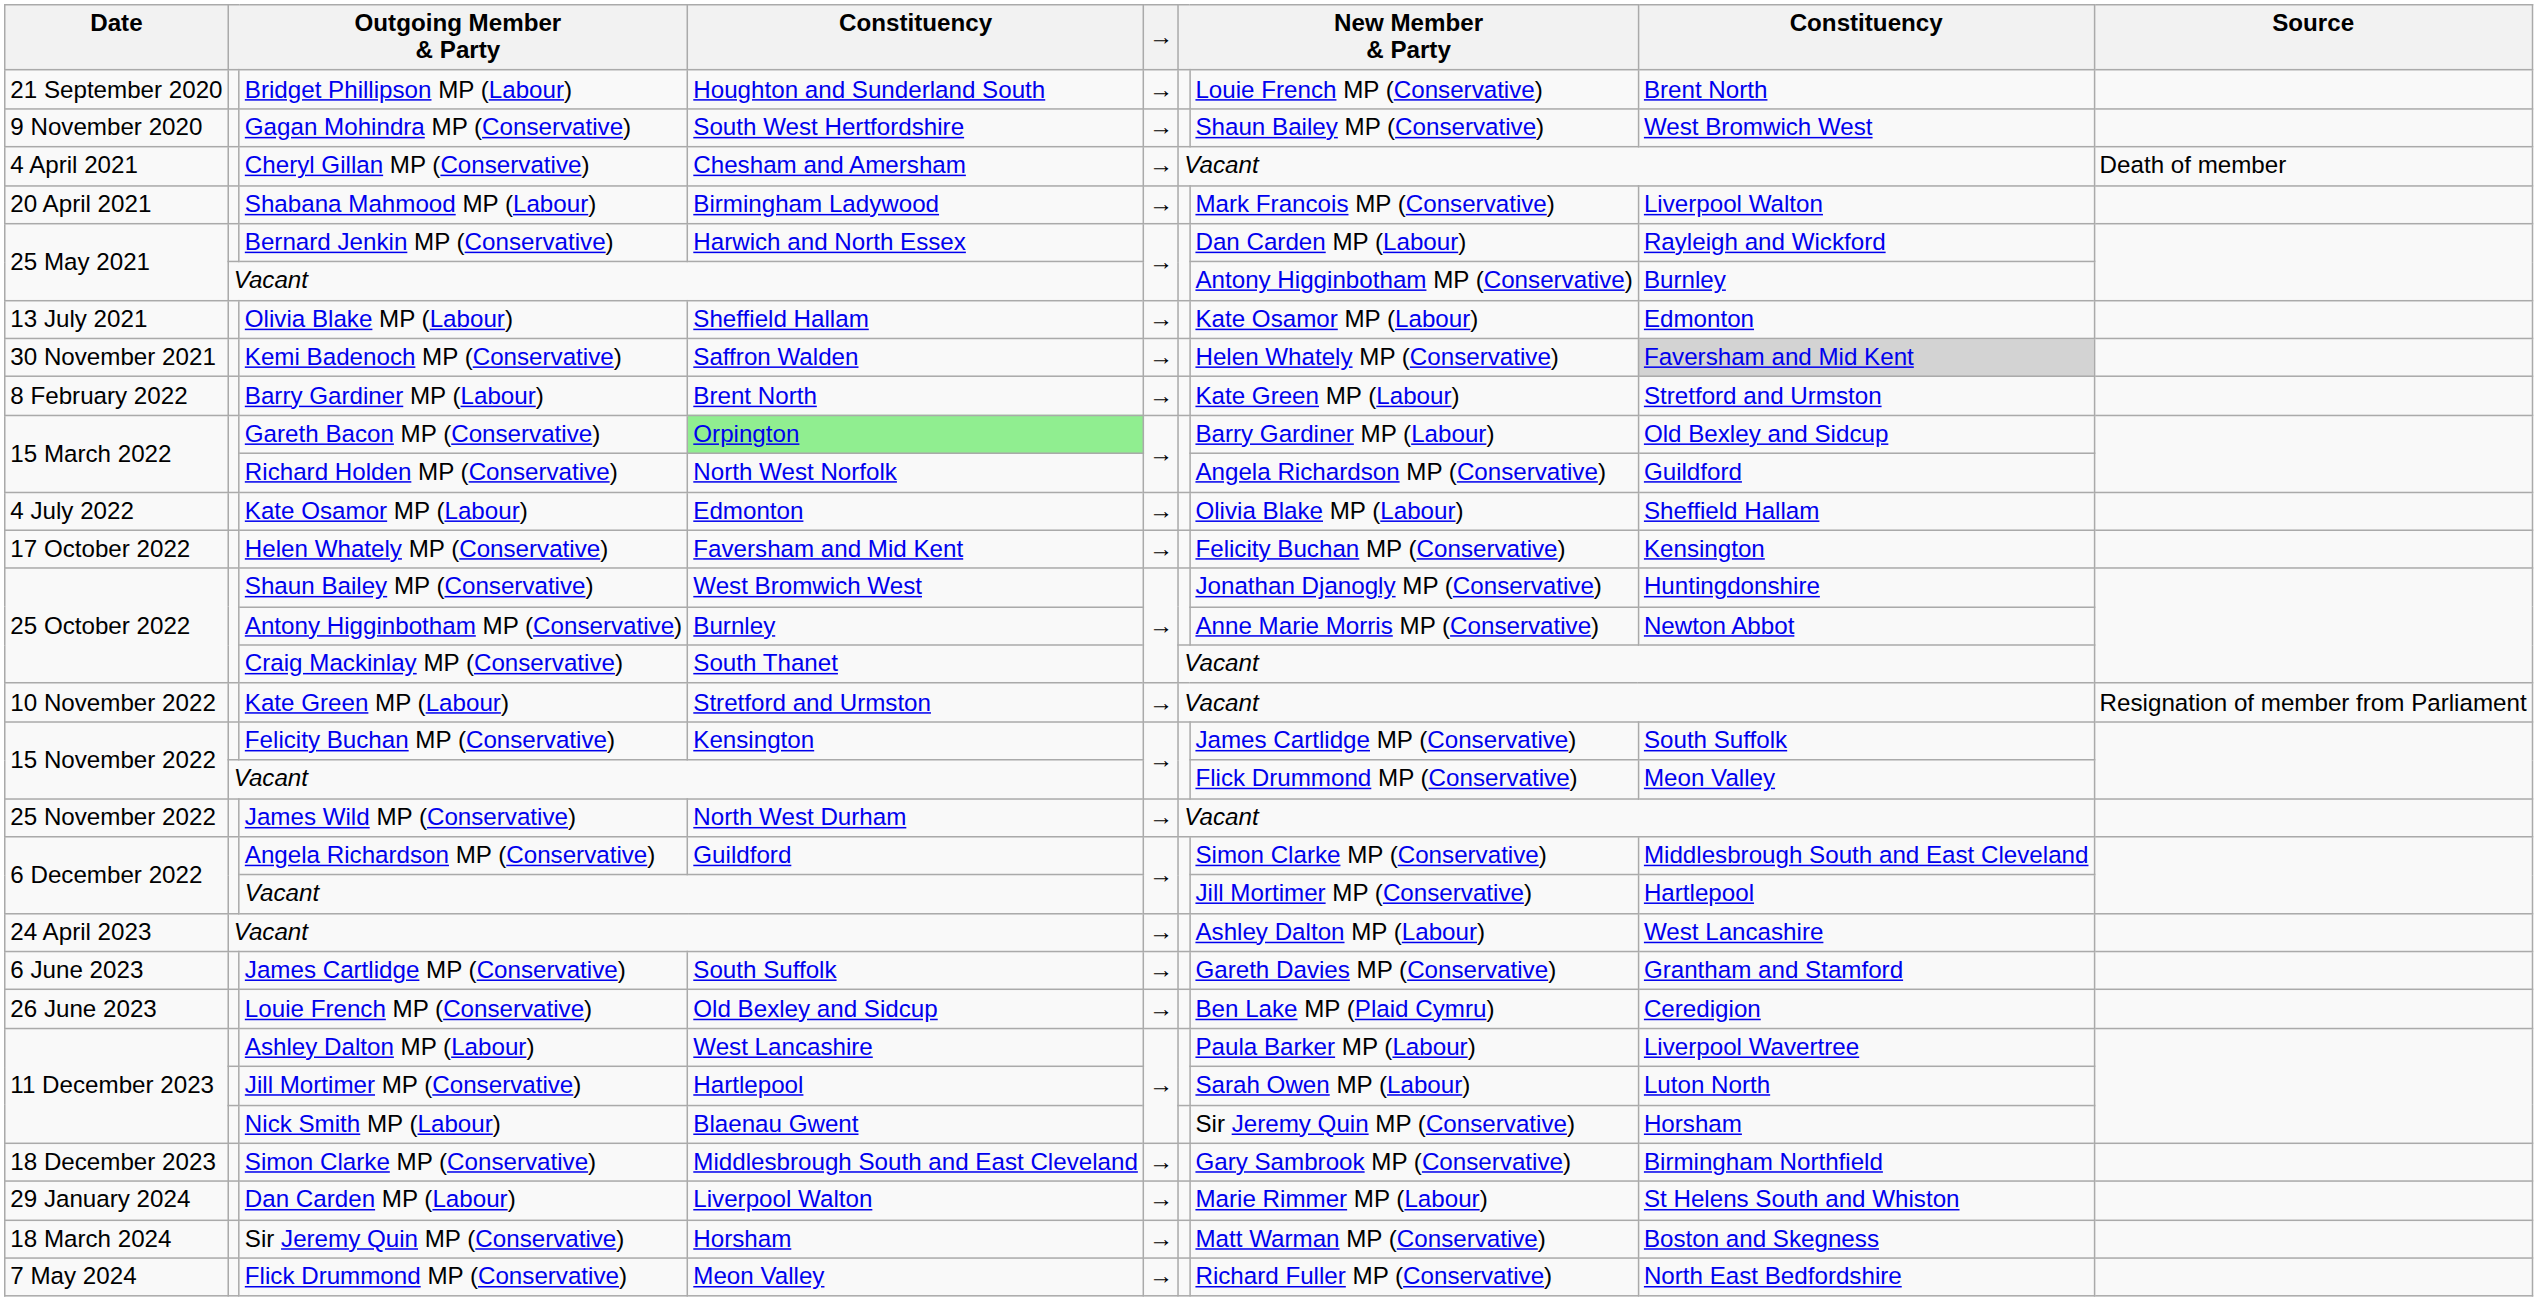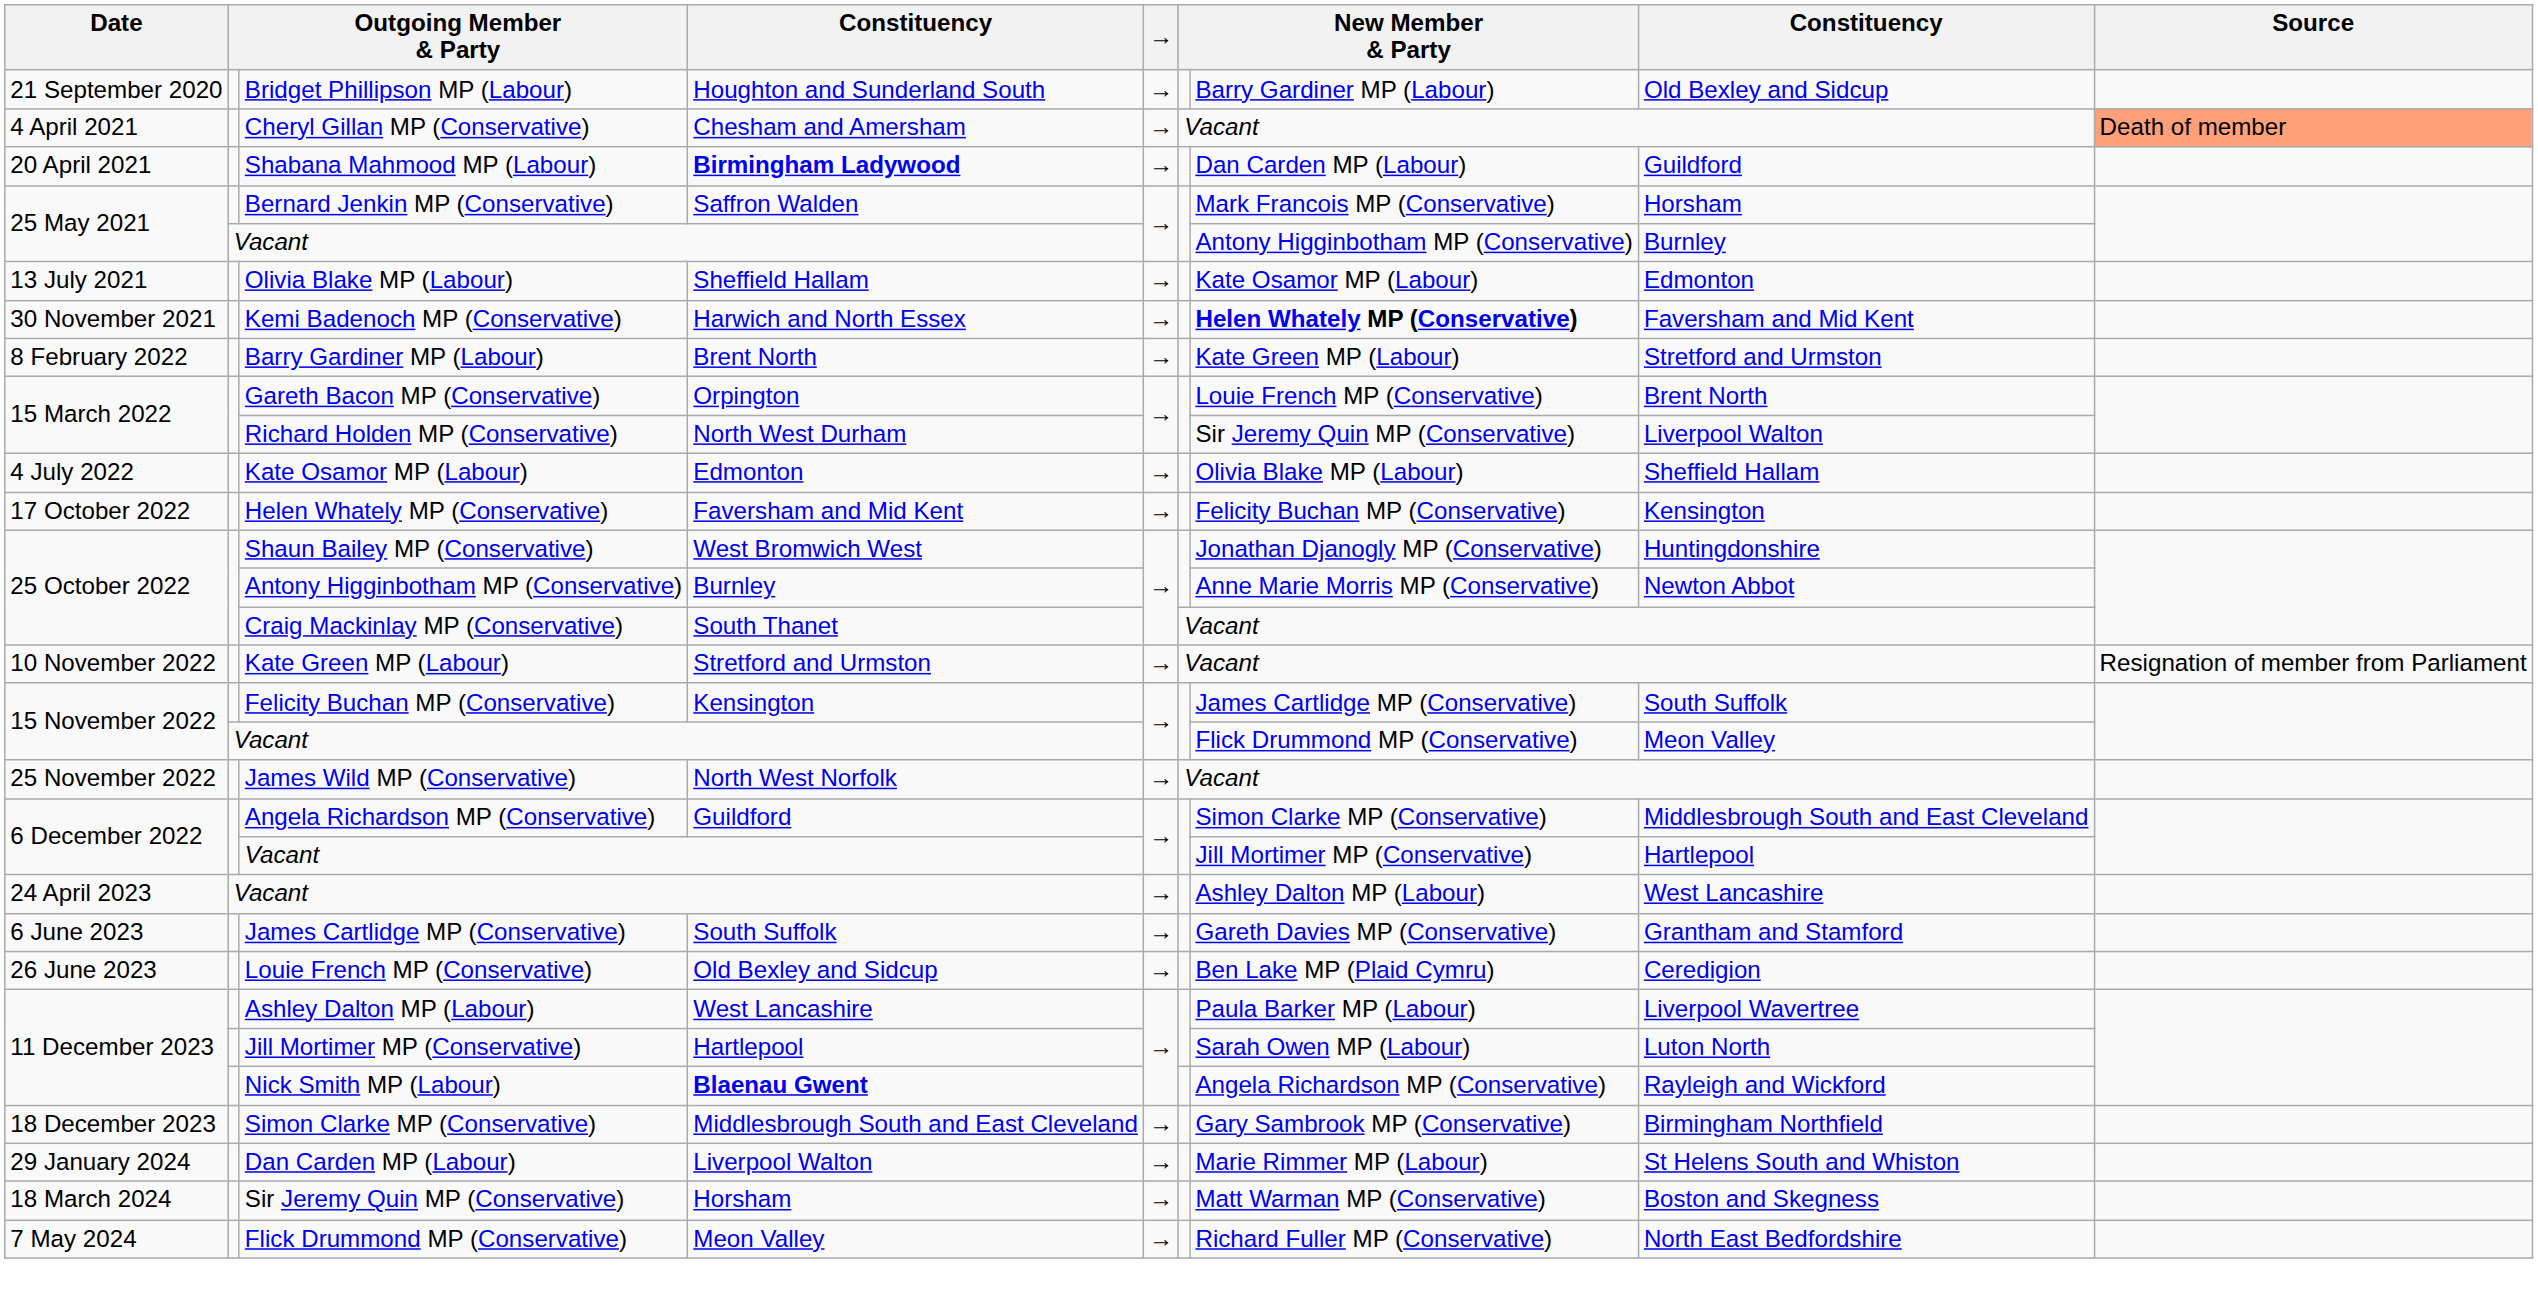(1369, 89) Louie French MP (Conservative) -> (1345, 89) Barry Gardiner MP (Labour)
(1706, 89) Brent North -> (1766, 89) Old Bexley and Sidcup
- row: (106, 127)
(2193, 165) no background -> (2193, 127) lightsalmon background
(816, 204) normal -> (827, 165) bold
(1375, 204) Mark Francois MP (Conservative) -> (1331, 165) Dan Carden MP (Labour)
(1733, 204) Liverpool Walton -> (1693, 165) Guildford
(830, 242) Harwich and North Essex -> (776, 204) Saffron Walden
(1331, 242) Dan Carden MP (Labour) -> (1375, 204) Mark Francois MP (Conservative)
(1765, 242) Rayleigh and Wickford -> (1693, 204) Horsham
(776, 357) Saffron Walden -> (830, 319) Harwich and North Essex
(1377, 357) normal -> (1387, 319) bold
(1779, 357) lightgrey background -> (1779, 319) no background
(746, 434) lightgreen background -> (746, 395) no background
(1345, 434) Barry Gardiner MP (Labour) -> (1369, 395) Louie French MP (Conservative)
(1766, 434) Old Bexley and Sidcup -> (1706, 395) Brent North
(795, 472) North West Norfolk -> (800, 434) North West Durham
(1401, 472) Angela Richardson MP (Conservative) -> (1385, 434) Sir Jeremy Quin MP (Conservative)
(1693, 472) Guildford -> (1733, 434) Liverpool Walton
(800, 817) North West Durham -> (795, 778) North West Norfolk
(776, 1123) normal -> (781, 1085) bold
(1385, 1123) Sir Jeremy Quin MP (Conservative) -> (1401, 1085) Angela Richardson MP (Conservative)
(1693, 1123) Horsham -> (1765, 1085) Rayleigh and Wickford
